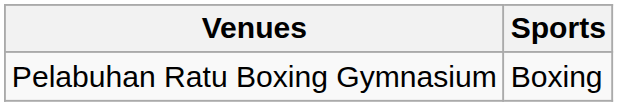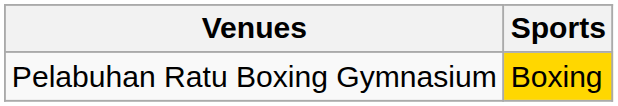(557, 76) no background -> (557, 76) gold background
